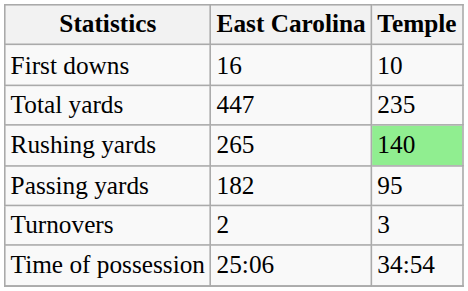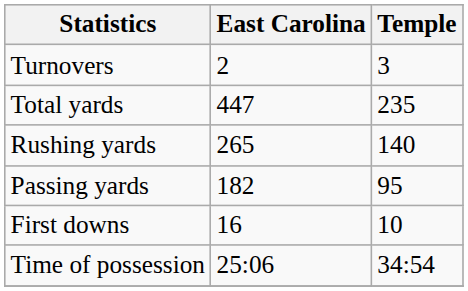rows swapped: (70, 64) <-> (62, 225)
(396, 144) lightgreen background -> (396, 144) no background
